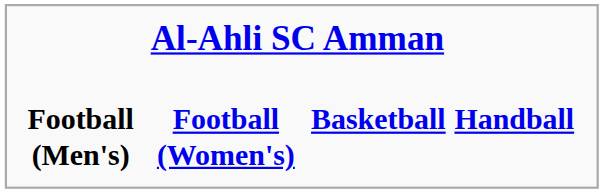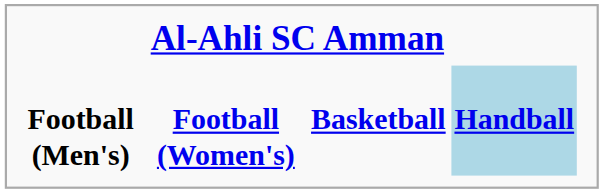(514, 120) no background -> (514, 120) lightblue background
